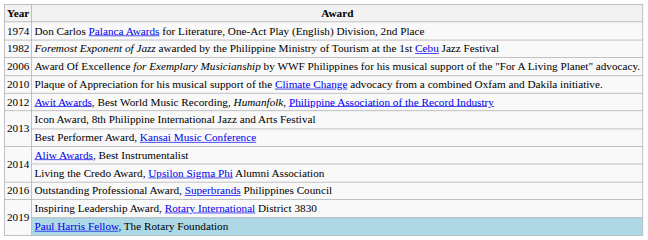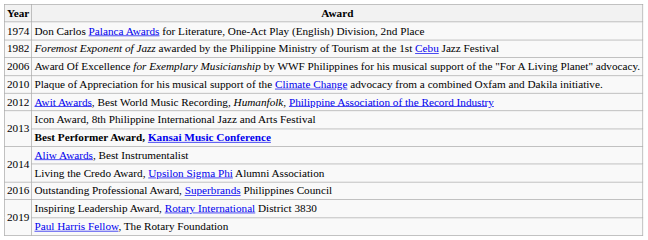(145, 137) normal -> (153, 137) bold
(131, 226) lightblue background -> (131, 226) no background
